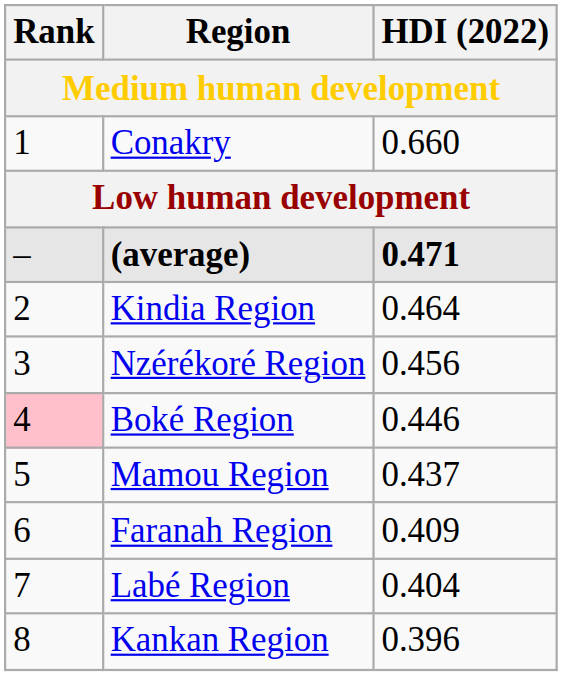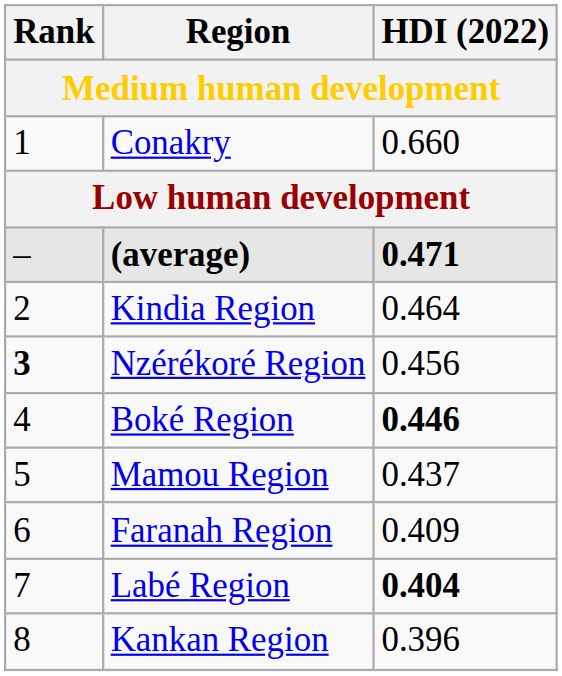(22, 364) normal -> (22, 364) bold
(22, 419) pink background -> (22, 419) no background
(421, 419) normal -> (421, 419) bold
(421, 585) normal -> (421, 585) bold
